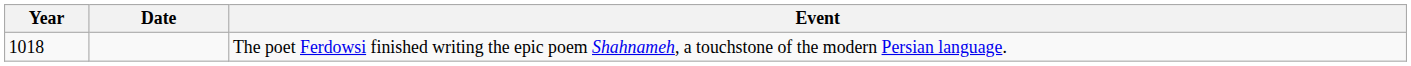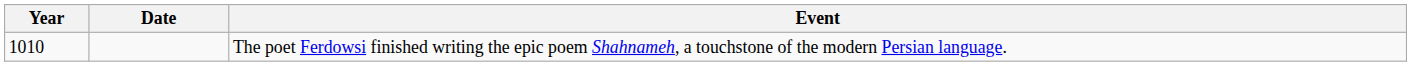(26, 46) 1018 -> (26, 46) 1010
